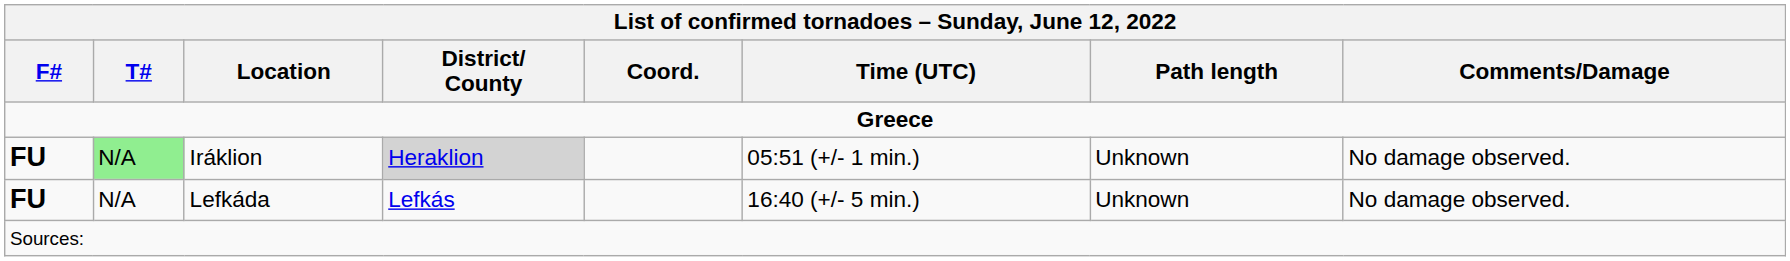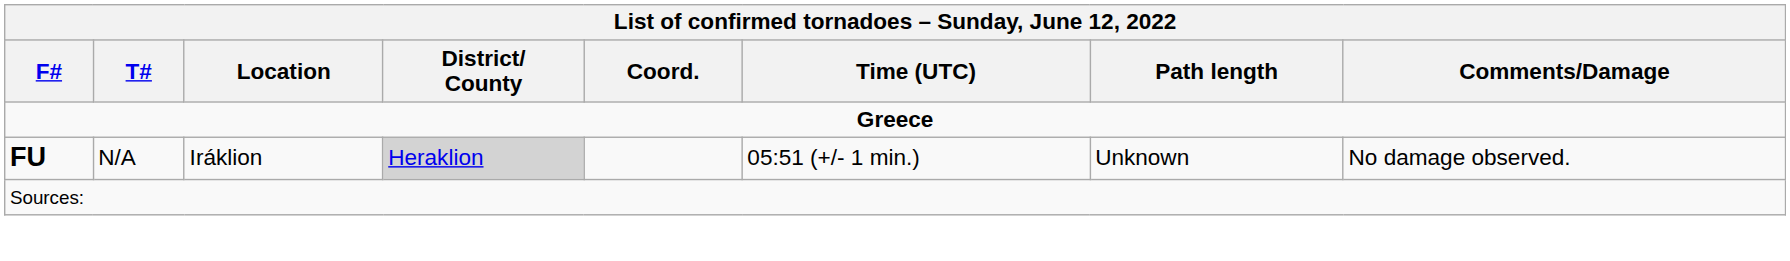(117, 157) lightgreen background -> (117, 157) no background
- row: (230, 199)
